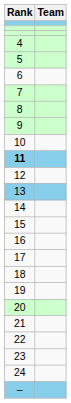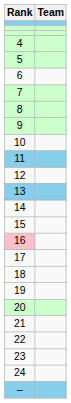(20, 159) bold -> (20, 159) normal
(20, 241) no background -> (20, 241) pink background
